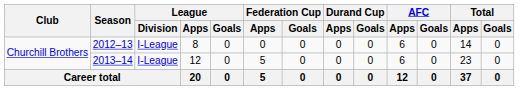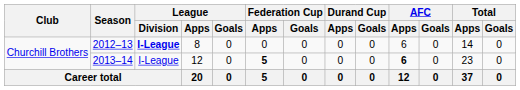(158, 45) normal -> (158, 45) bold
(263, 61) normal -> (264, 61) bold
(402, 61) normal -> (404, 61) bold
